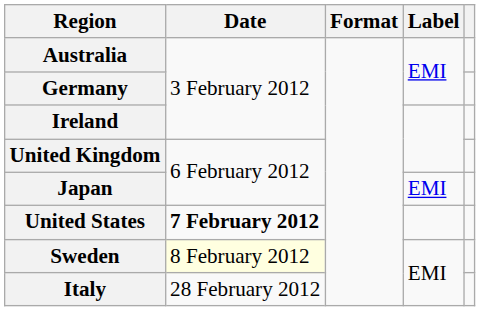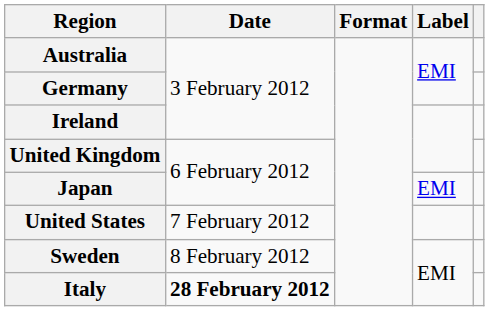(245, 222) bold -> (240, 222) normal
(240, 255) lightyellow background -> (240, 255) no background
(245, 289) normal -> (250, 289) bold
